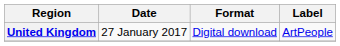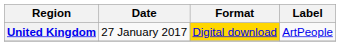(235, 31) no background -> (235, 31) gold background
